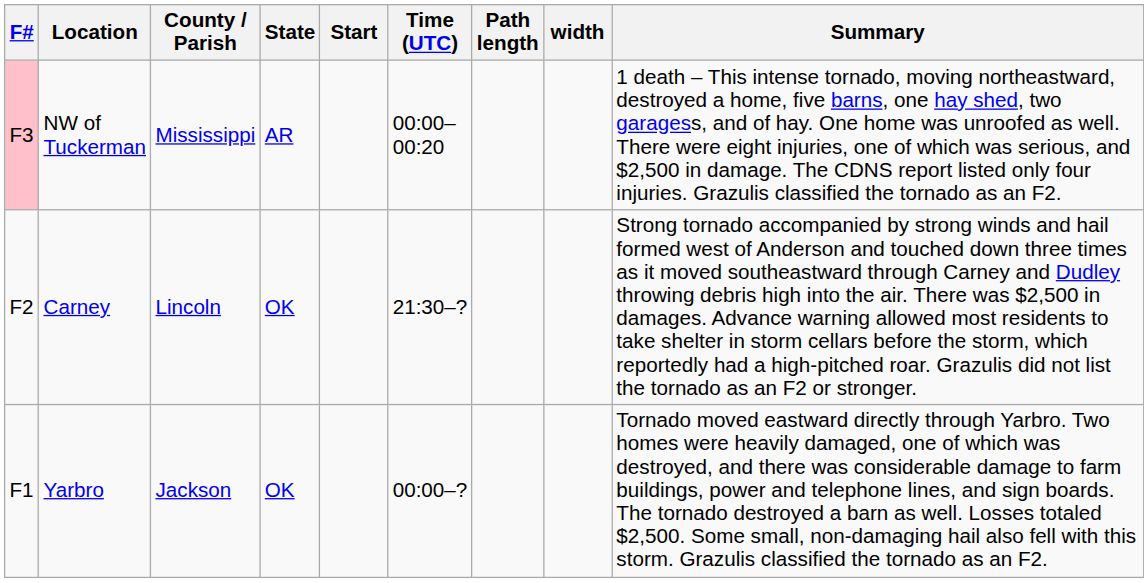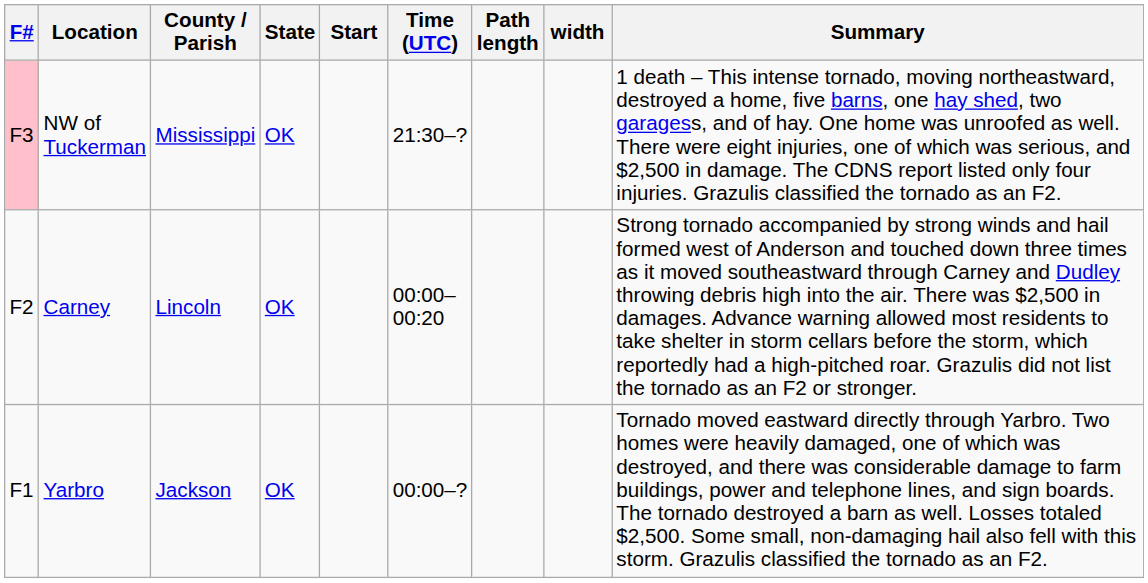(279, 134) AR -> (280, 134) OK
(424, 134) 00:00–00:20 -> (430, 134) 21:30–?
(430, 306) 21:30–? -> (424, 306) 00:00–00:20
